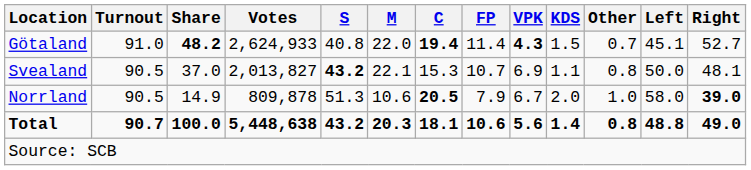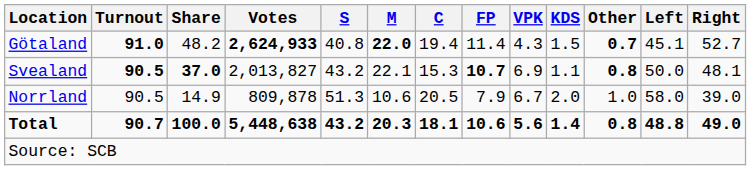(144, 45) normal -> (144, 45) bold
(201, 45) bold -> (201, 45) normal
(273, 45) normal -> (273, 45) bold
(392, 45) normal -> (392, 45) bold
(439, 45) bold -> (439, 45) normal
(528, 45) bold -> (528, 45) normal
(622, 45) normal -> (622, 45) bold
(144, 71) normal -> (144, 71) bold
(201, 71) normal -> (201, 71) bold
(344, 71) bold -> (344, 71) normal
(486, 71) normal -> (486, 71) bold
(622, 71) normal -> (622, 71) bold
(439, 98) bold -> (439, 98) normal
(721, 98) bold -> (721, 98) normal
